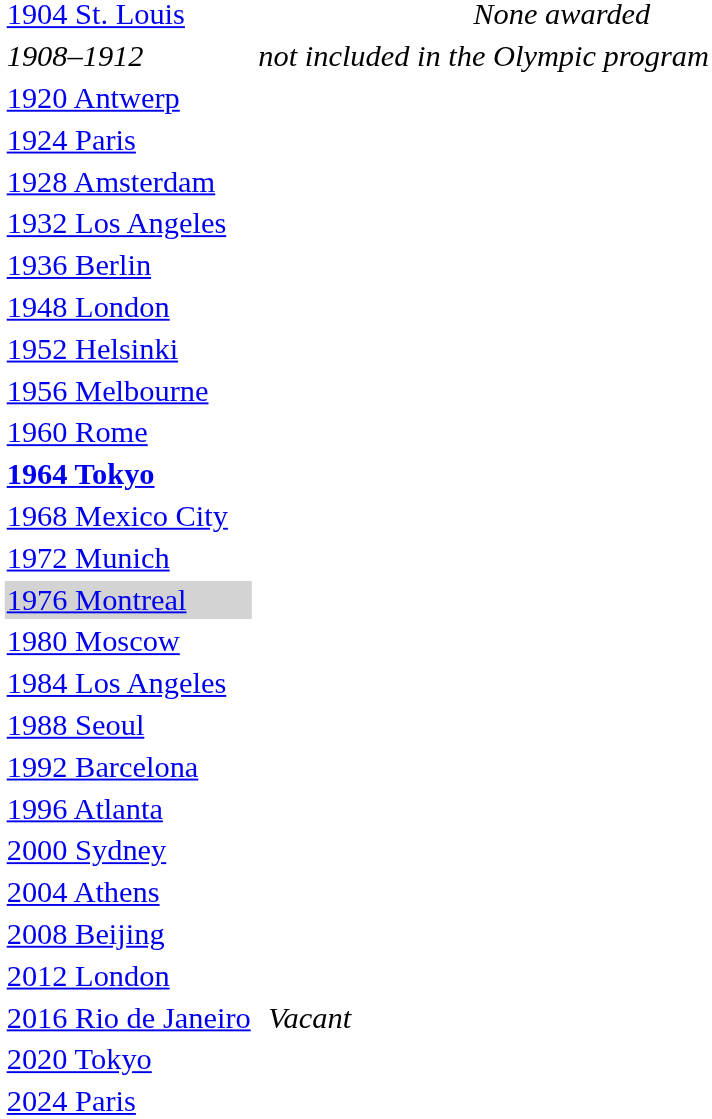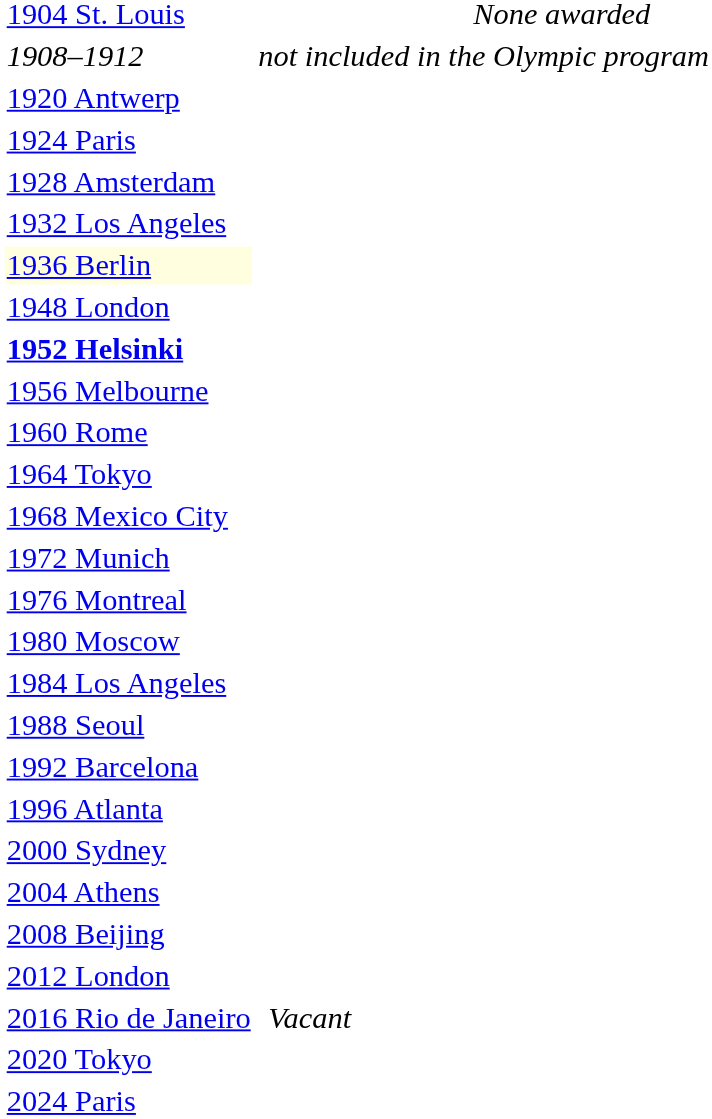(79, 265) no background -> (79, 265) lightyellow background
(92, 348) normal -> (95, 348) bold
(81, 474) bold -> (79, 474) normal
(97, 599) lightgrey background -> (97, 599) no background
